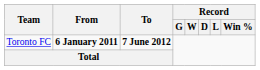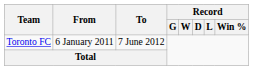(87, 42) bold -> (84, 42) normal
(146, 42) bold -> (141, 42) normal
